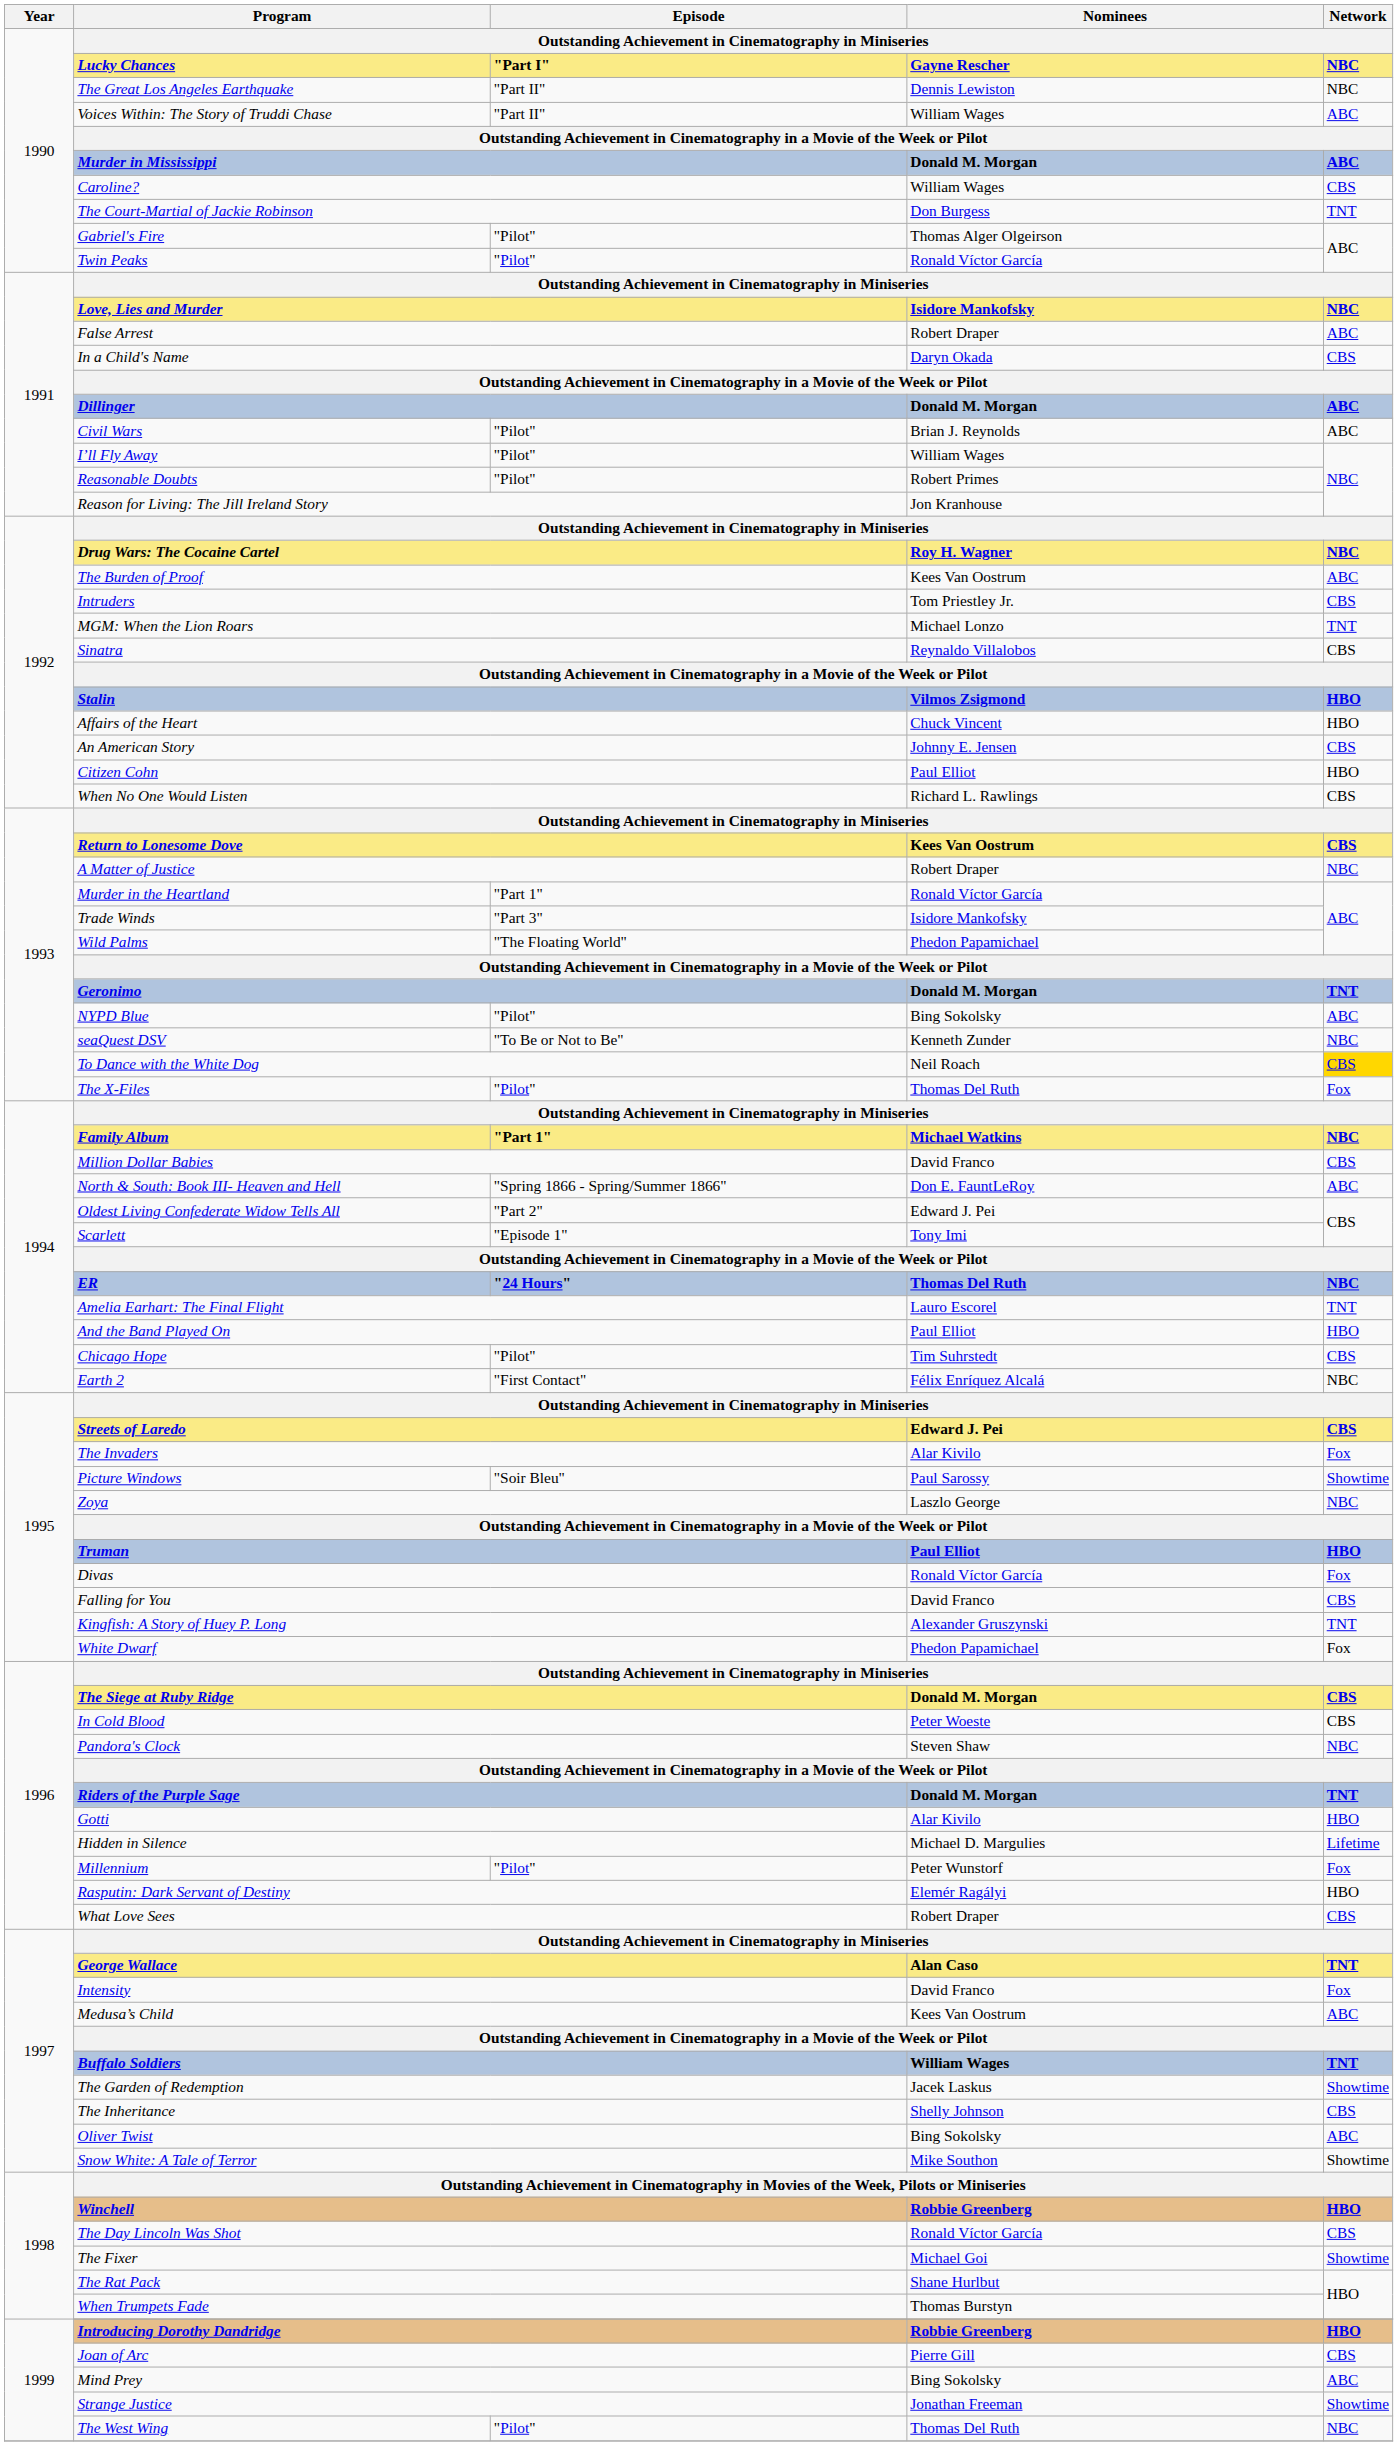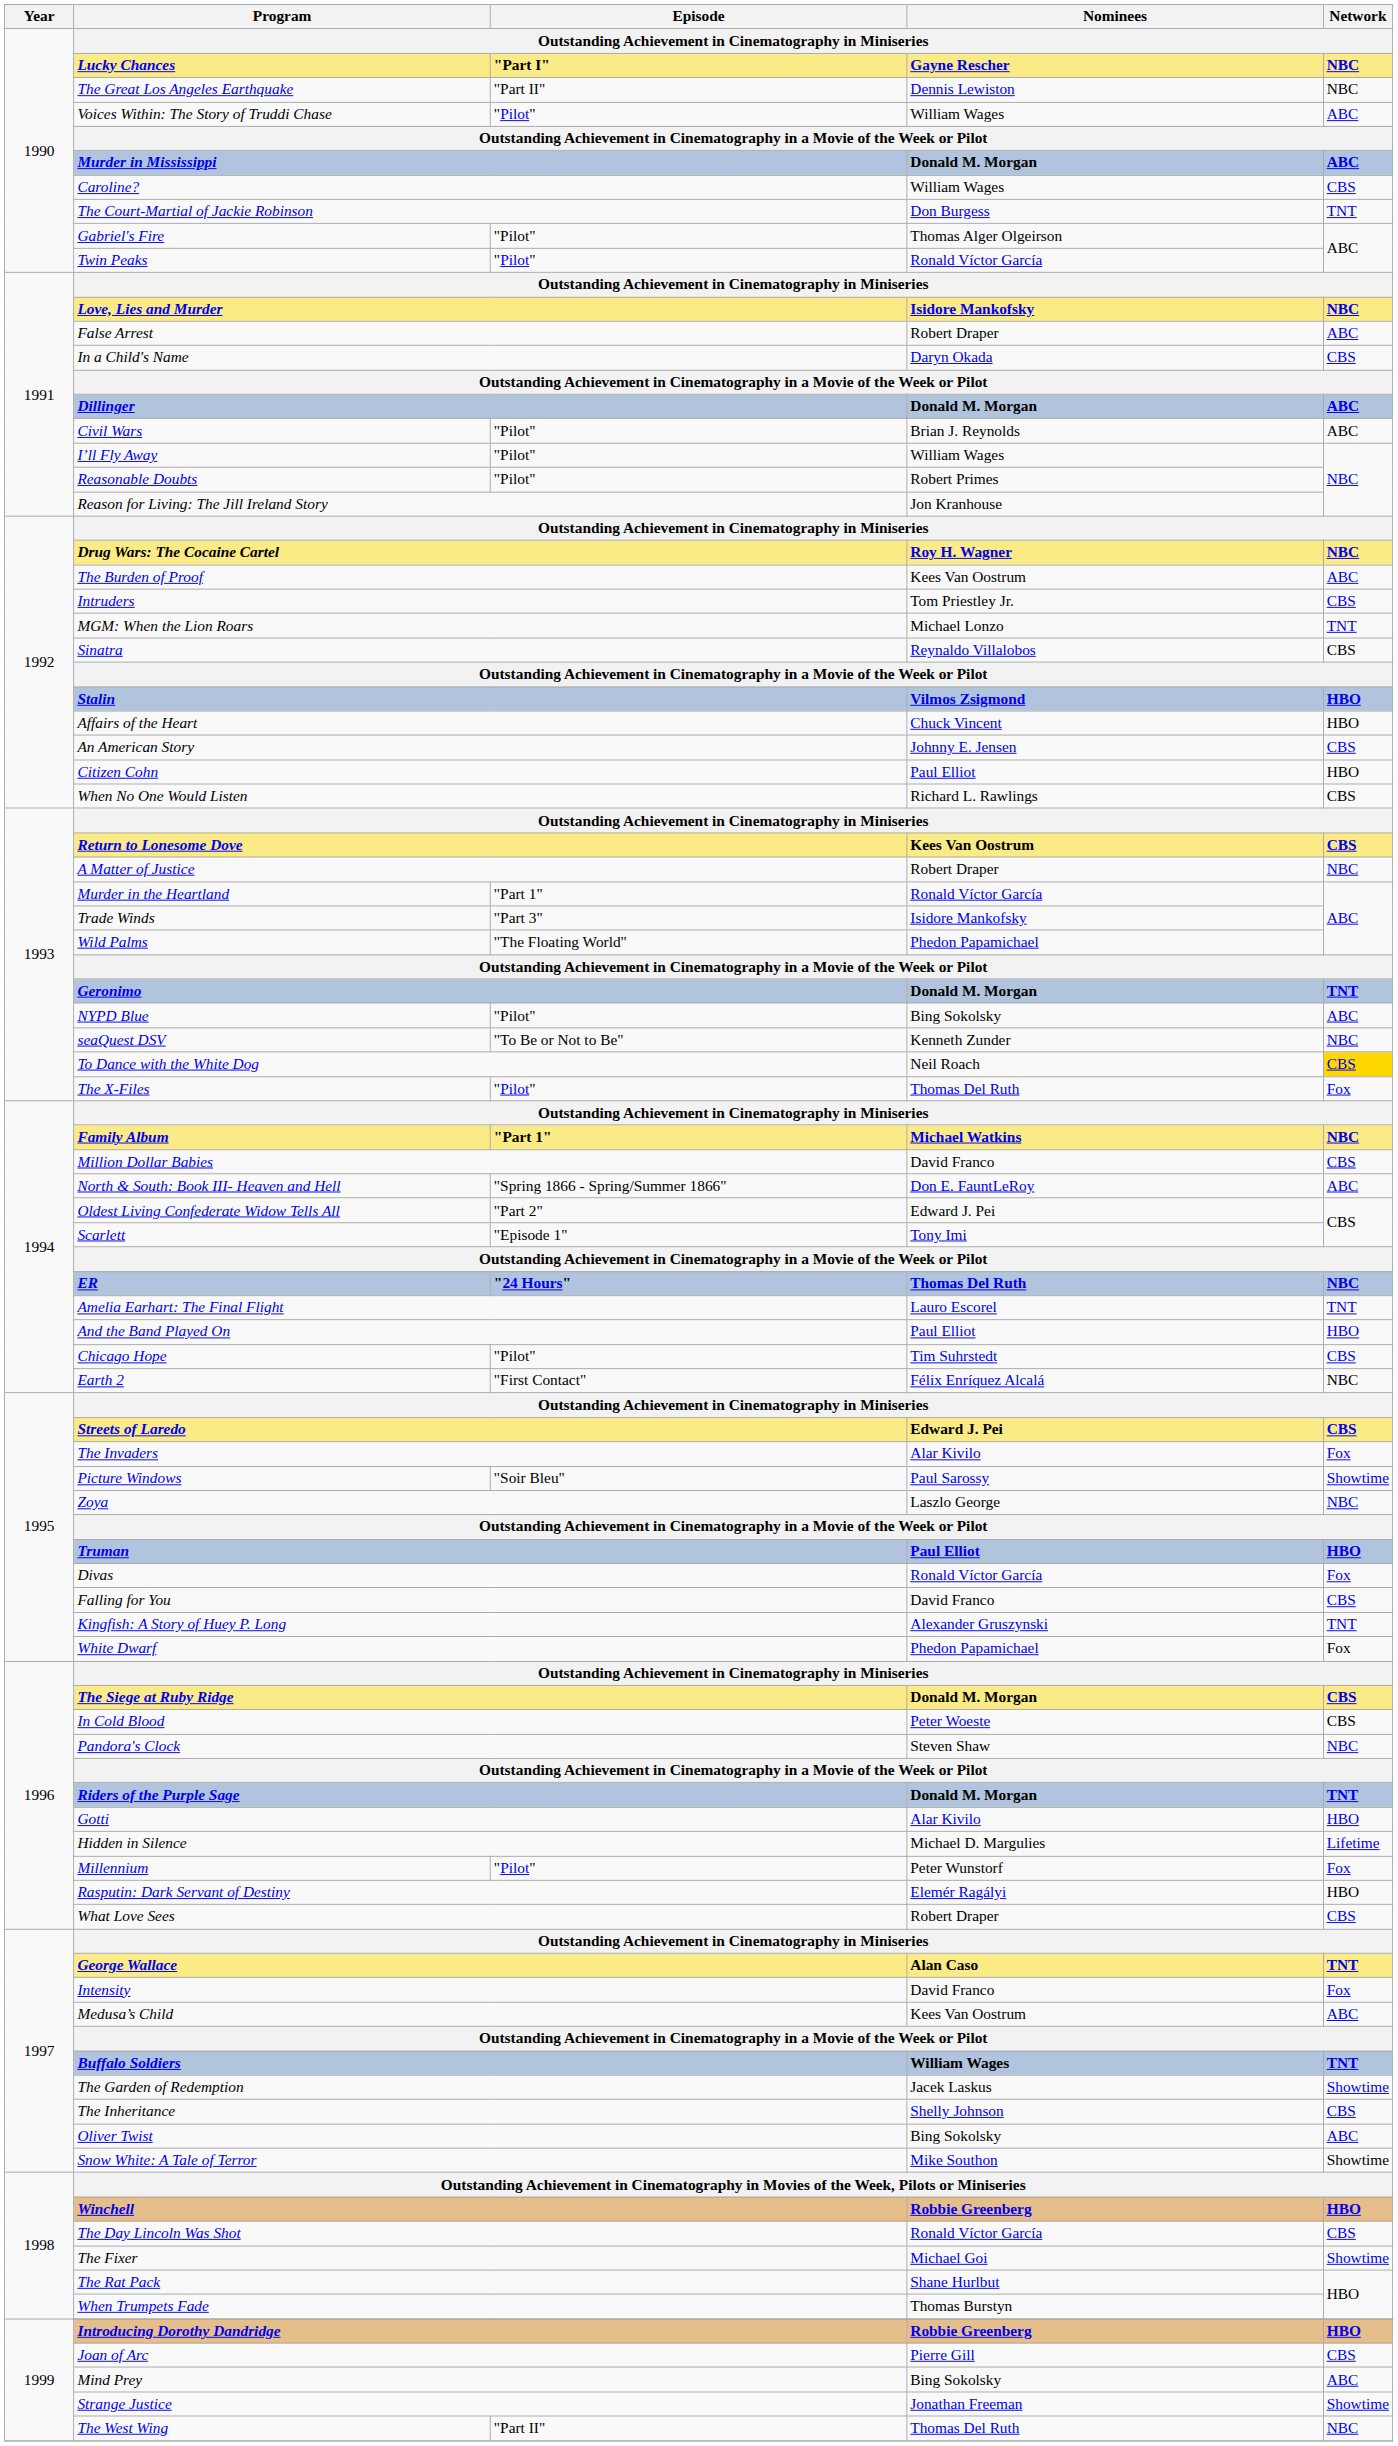(520, 114) "Part II" -> (515, 114) "Pilot"
(515, 2428) "Pilot" -> (520, 2428) "Part II"
